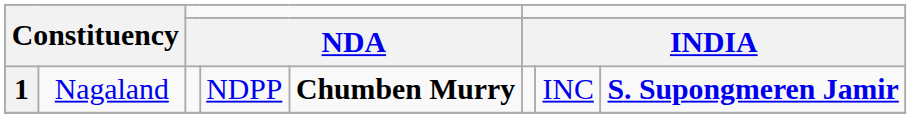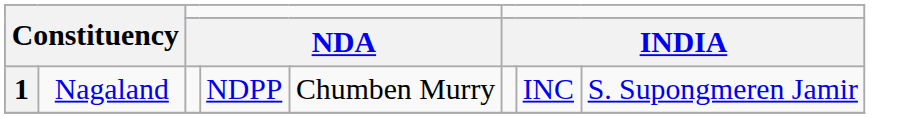(406, 89) bold -> (396, 89) normal
(753, 89) bold -> (723, 89) normal
